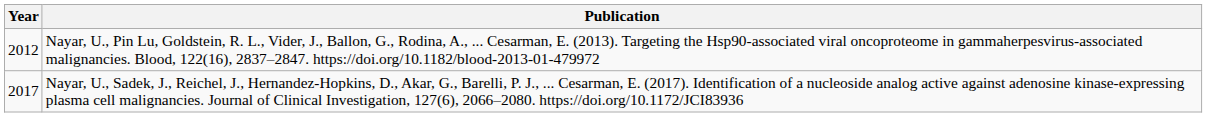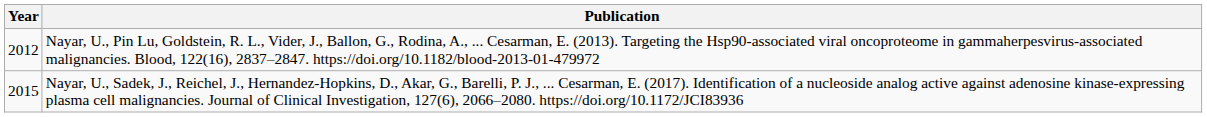(23, 91) 2017 -> (23, 91) 2015
